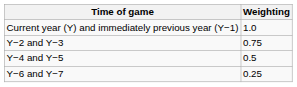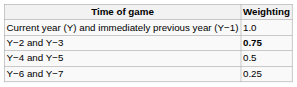(252, 43) normal -> (252, 43) bold
